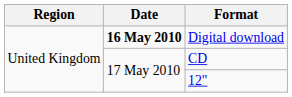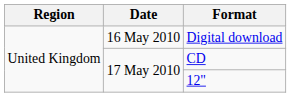(144, 37) bold -> (144, 37) normal
